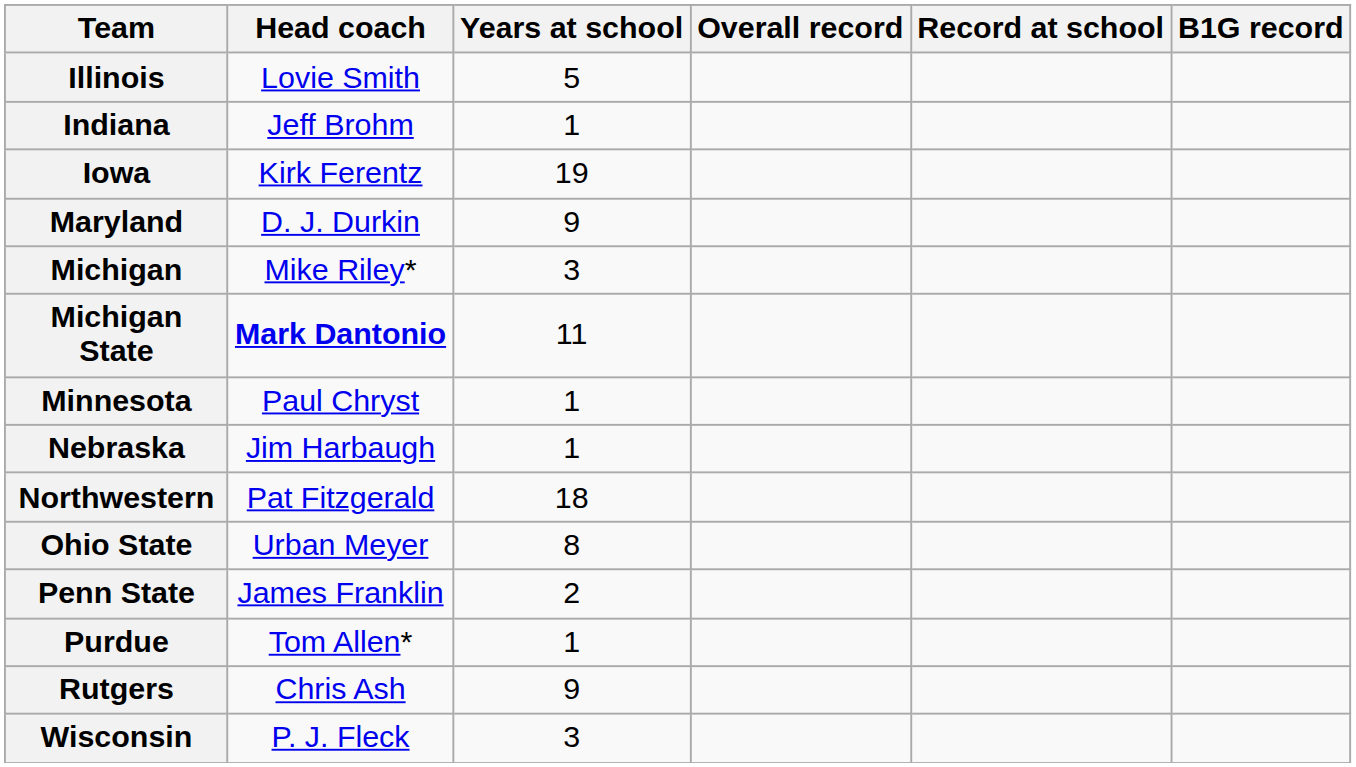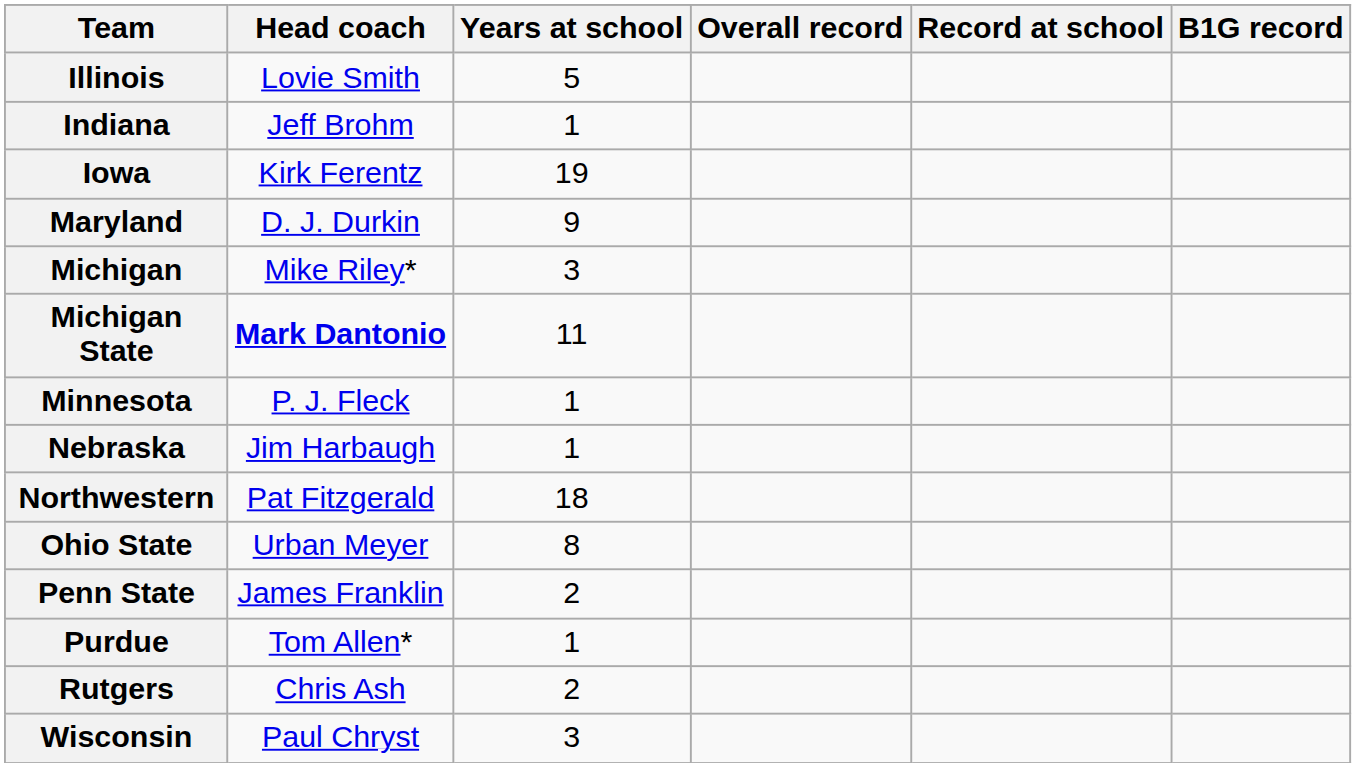(341, 400) Paul Chryst -> (341, 400) P. J. Fleck
(572, 689) 9 -> (572, 689) 2
(341, 737) P. J. Fleck -> (341, 737) Paul Chryst
